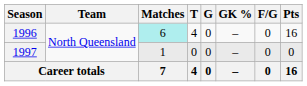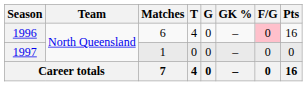(163, 33) paleturquoise background -> (163, 33) no background
(268, 33) no background -> (268, 33) pink background
